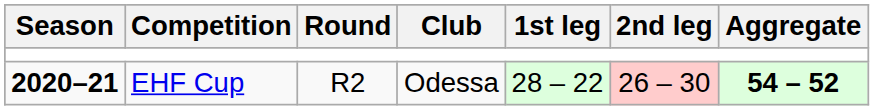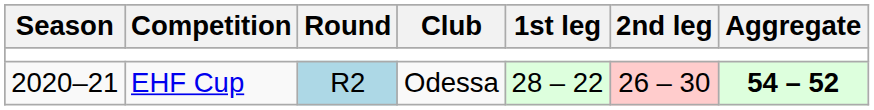(65, 82) bold -> (65, 82) normal
(348, 82) no background -> (348, 82) lightblue background
